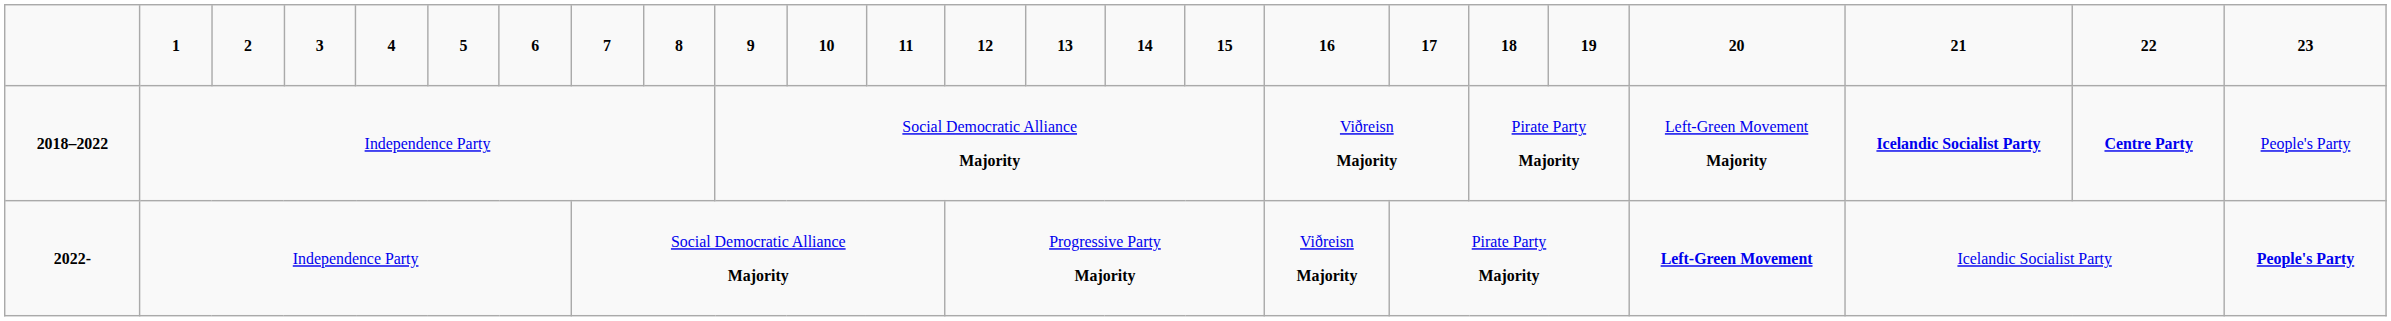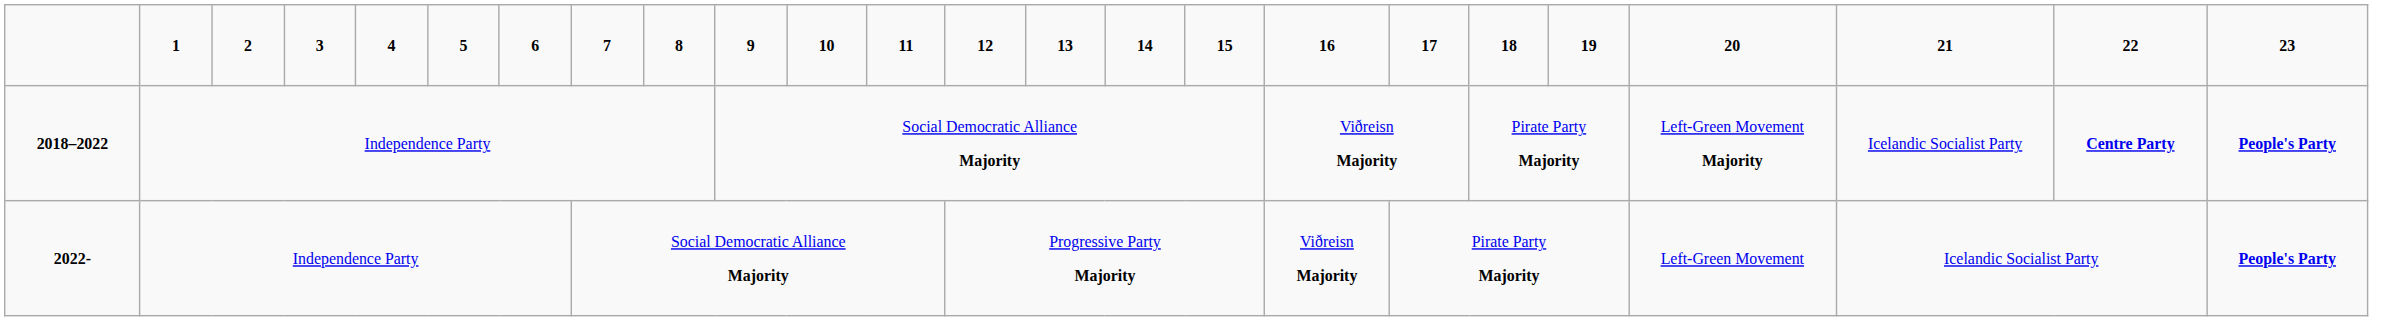(1958, 143) bold -> (1945, 143) normal
(2305, 143) normal -> (2287, 143) bold
(1737, 258) bold -> (1732, 258) normal
